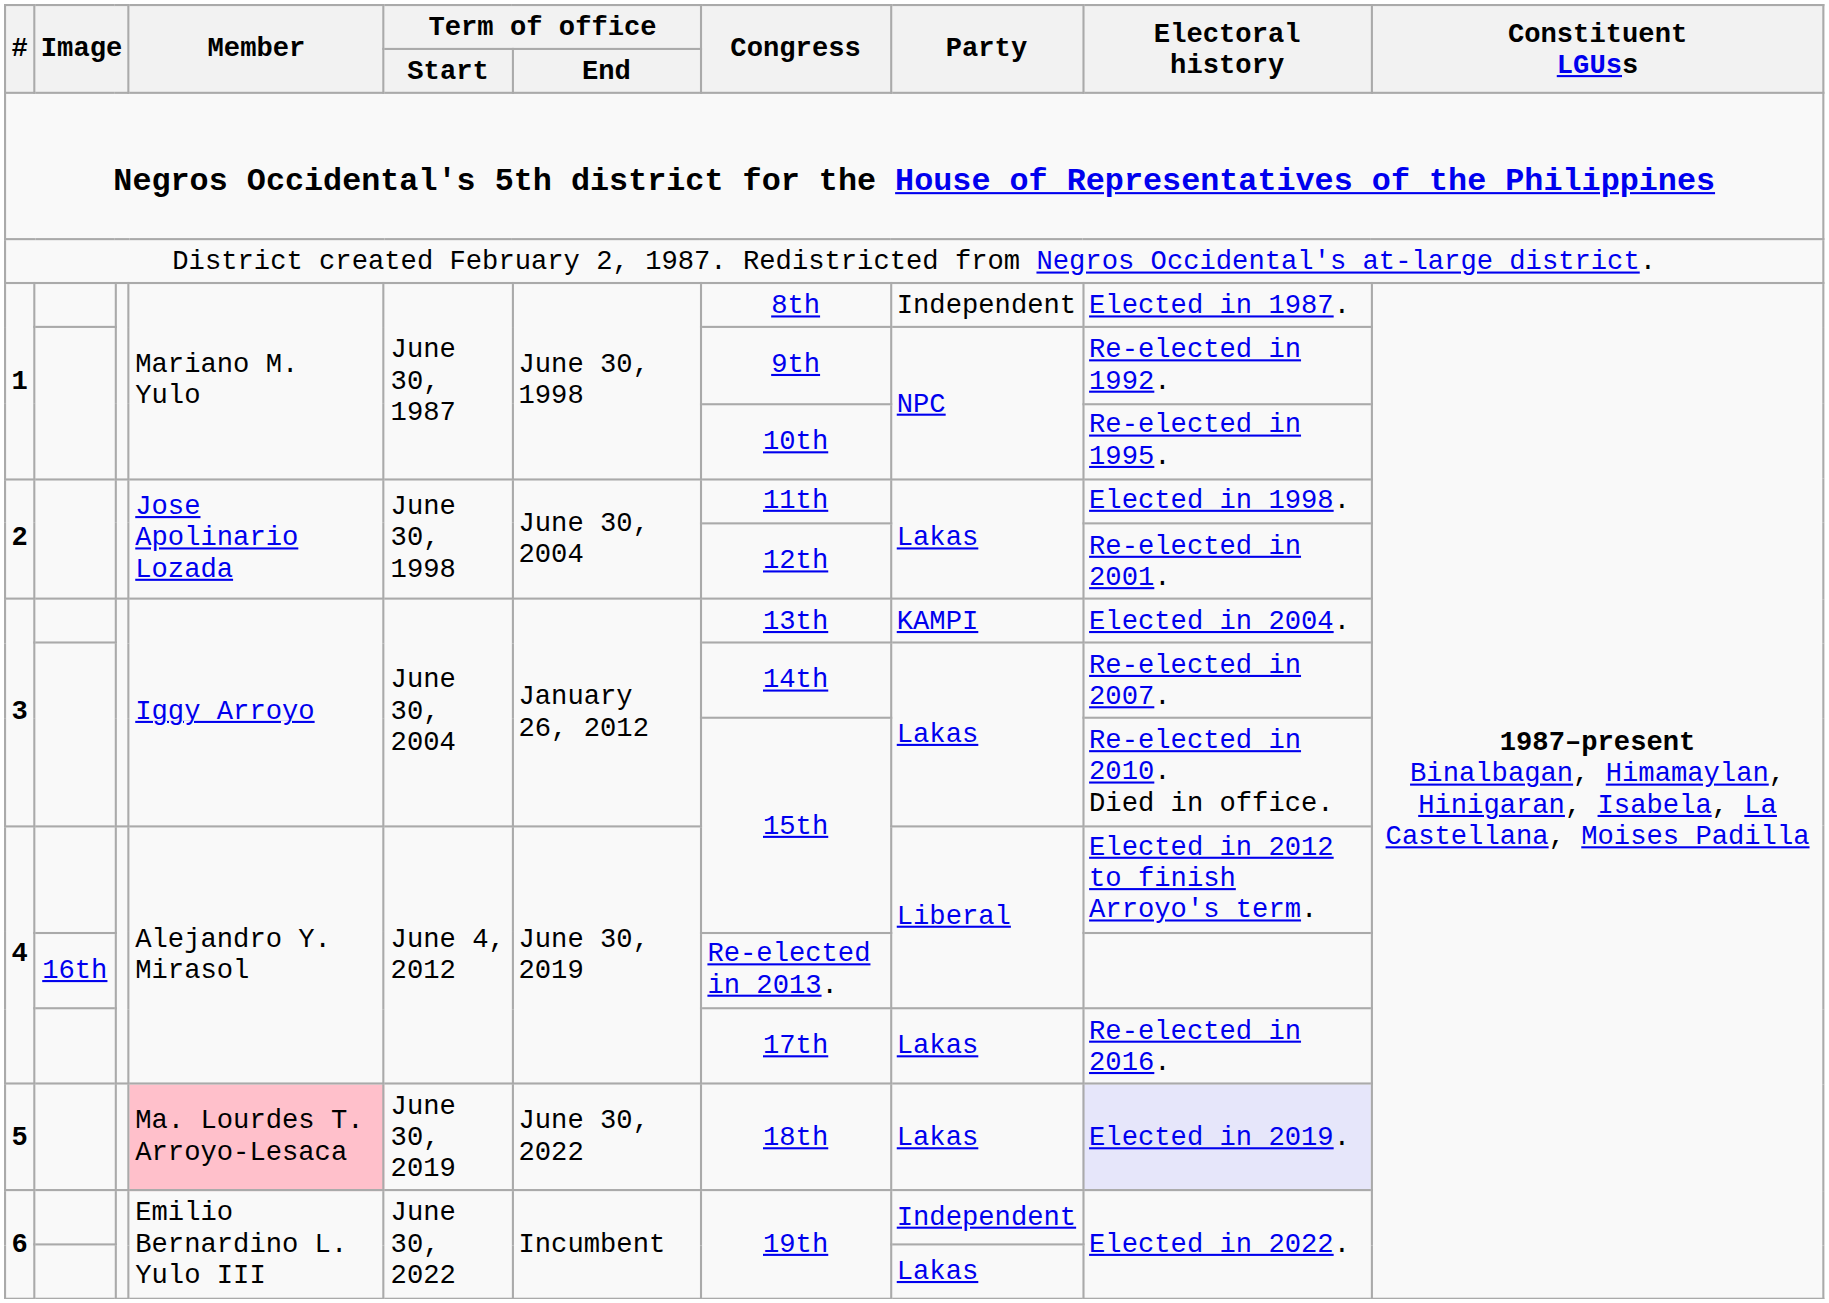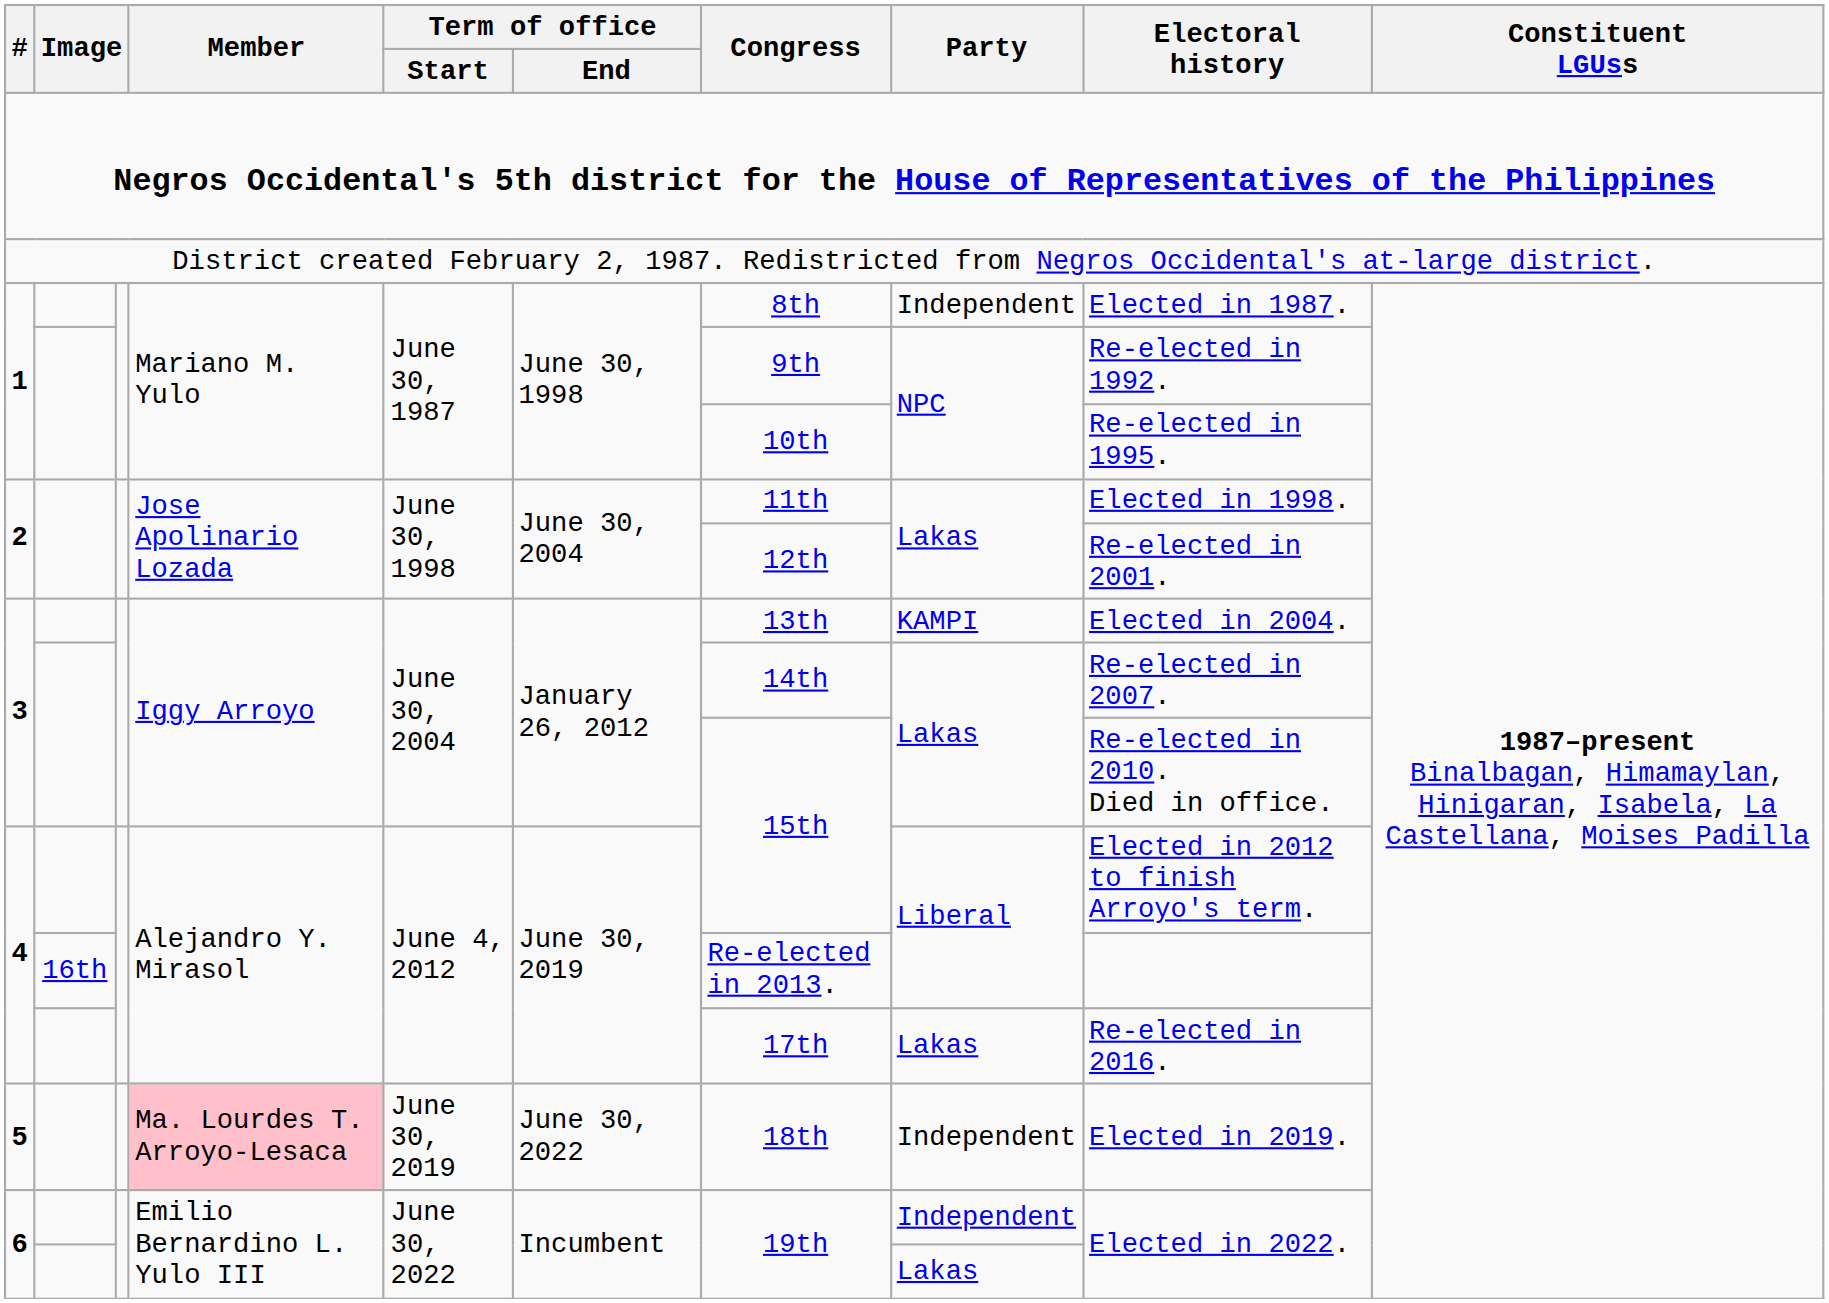(938, 1137) Lakas -> (986, 1137) Independent
(1220, 1137) lavender background -> (1220, 1137) no background
